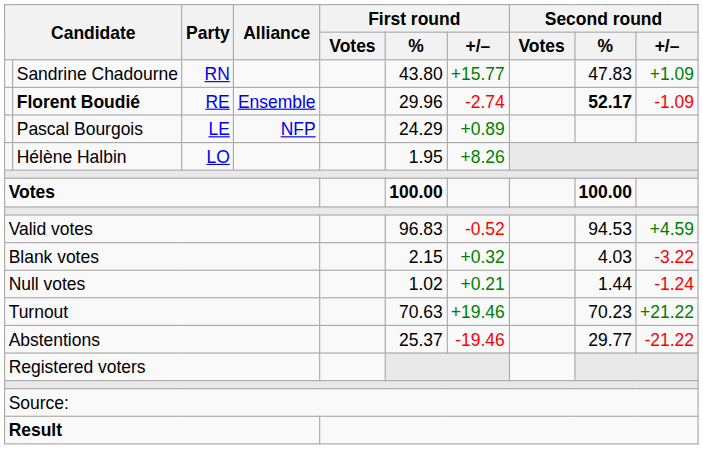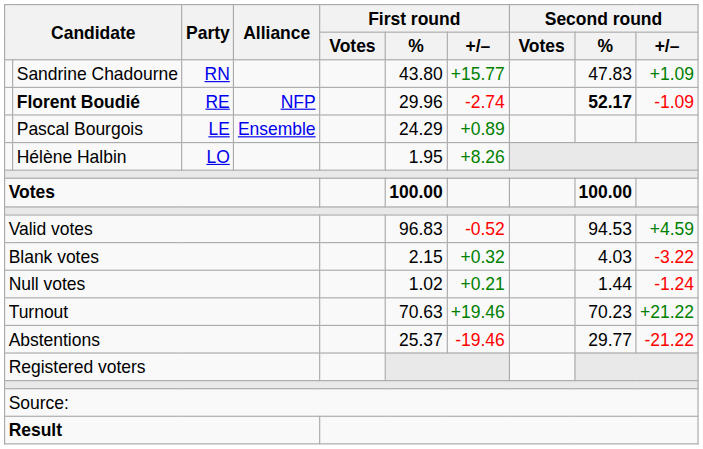(277, 102) Ensemble -> (298, 102) NFP
(298, 129) NFP -> (277, 129) Ensemble
